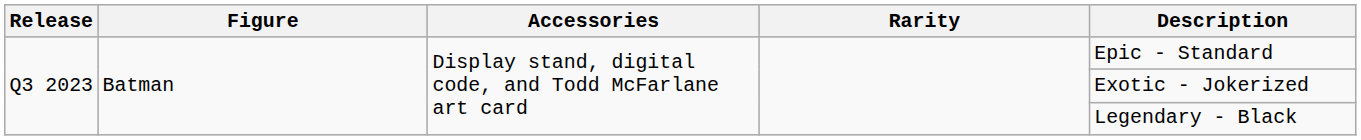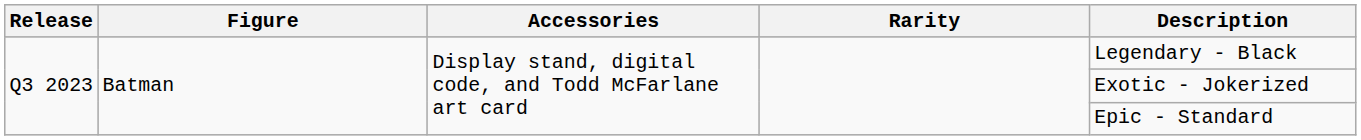(1184, 53) Epic - Standard -> (1196, 53) Legendary - Black
(1196, 118) Legendary - Black -> (1184, 118) Epic - Standard
